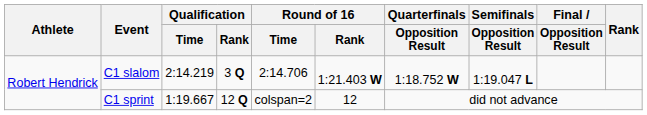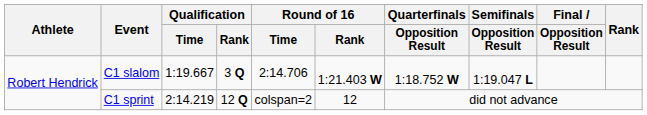(190, 73) 2:14.219 -> (190, 73) 1:19.667
(190, 100) 1:19.667 -> (190, 100) 2:14.219
